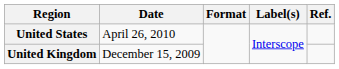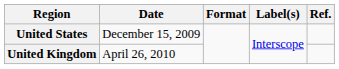(139, 34) April 26, 2010 -> (151, 34) December 15, 2009
(151, 53) December 15, 2009 -> (139, 53) April 26, 2010
